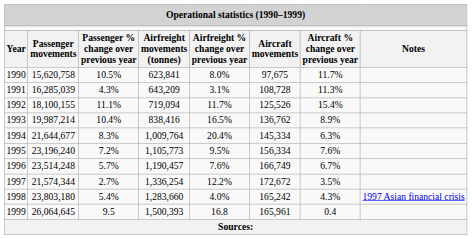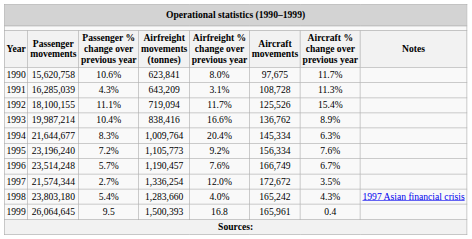(109, 75) 10.5% -> (109, 75) 10.6%
(220, 120) 16.5% -> (220, 120) 16.6%
(220, 151) 9.5% -> (220, 151) 9.2%
(220, 181) 12.2% -> (220, 181) 12.0%
